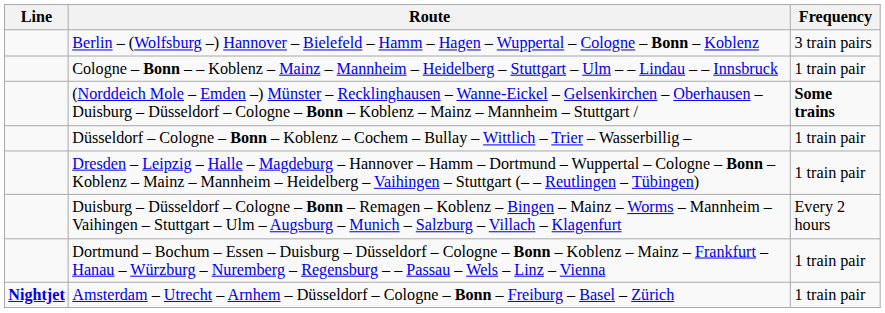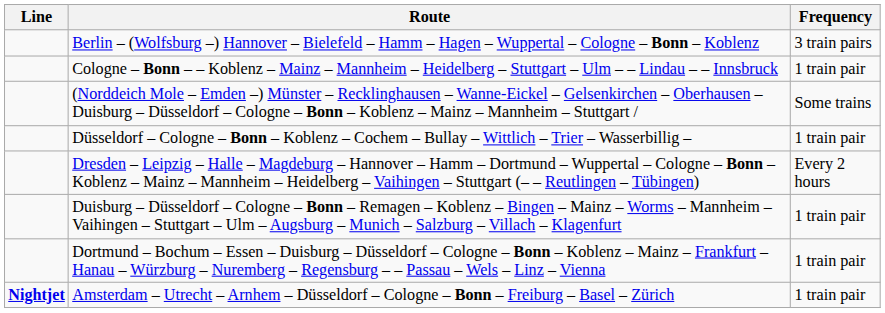(815, 103) bold -> (833, 103) normal
(830, 172) 1 train pair -> (820, 172) Every 2 hours
(820, 216) Every 2 hours -> (830, 216) 1 train pair
